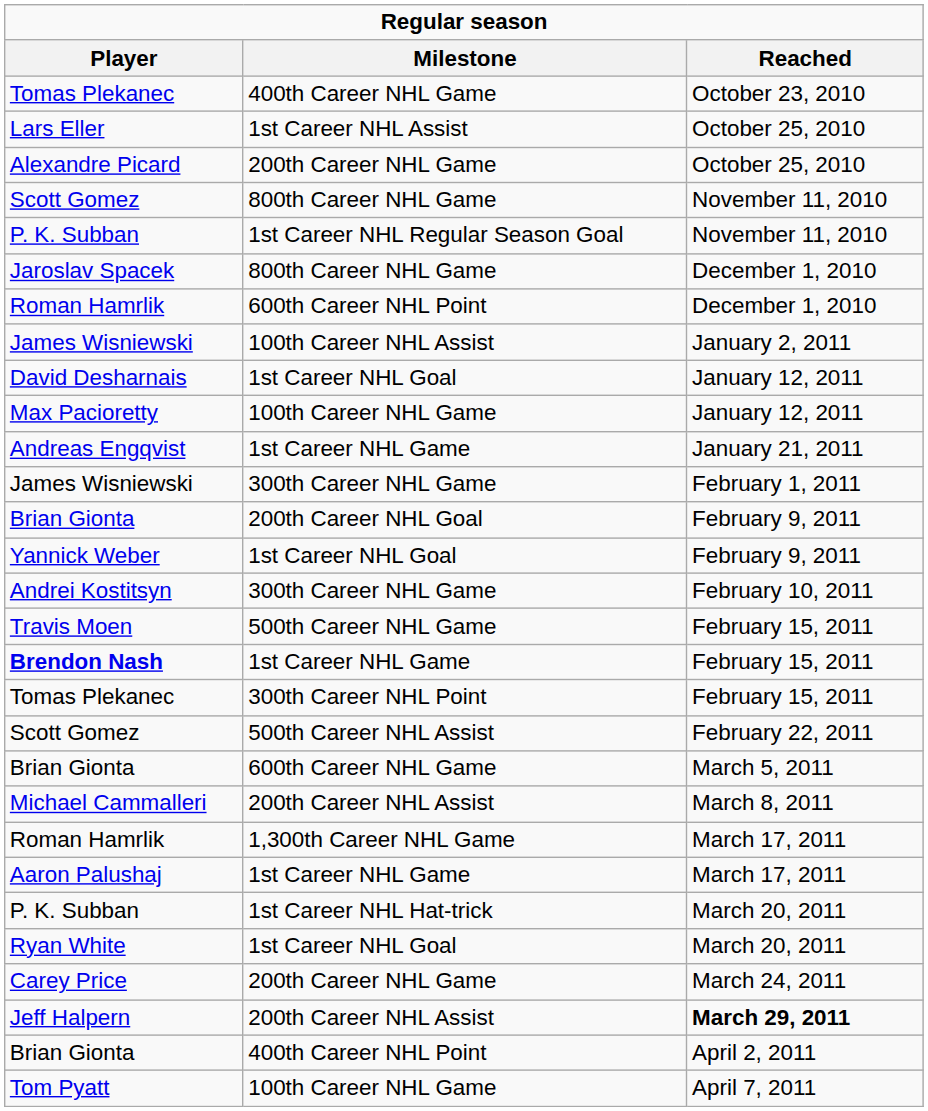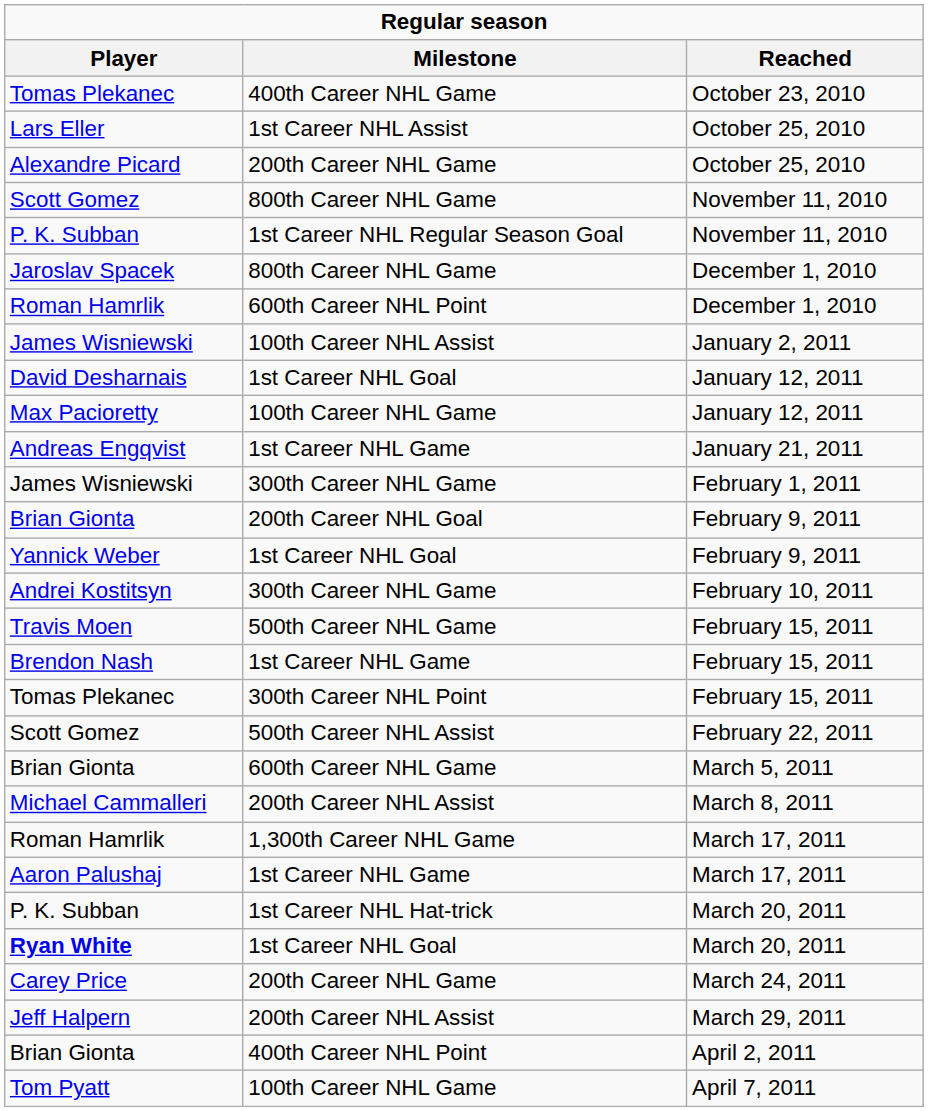(86, 661) bold -> (81, 661) normal
(68, 945) normal -> (71, 945) bold
(771, 1016) bold -> (769, 1016) normal
